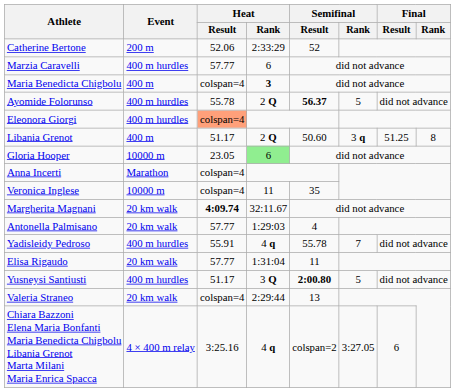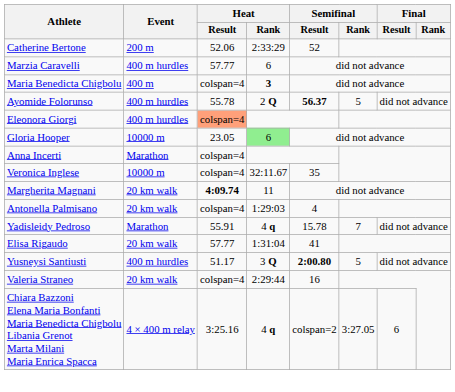- row: (40, 137)
(268, 190) 11 -> (268, 173) 32:11.67
(268, 208) 32:11.67 -> (268, 190) 11
(222, 226) 57.77 -> (222, 208) colspan=4
(157, 244) 400 m hurdles -> (147, 226) Marathon
(314, 244) 55.78 -> (314, 226) 15.78
(314, 262) 11 -> (314, 244) 41
(314, 297) 13 -> (314, 280) 16
